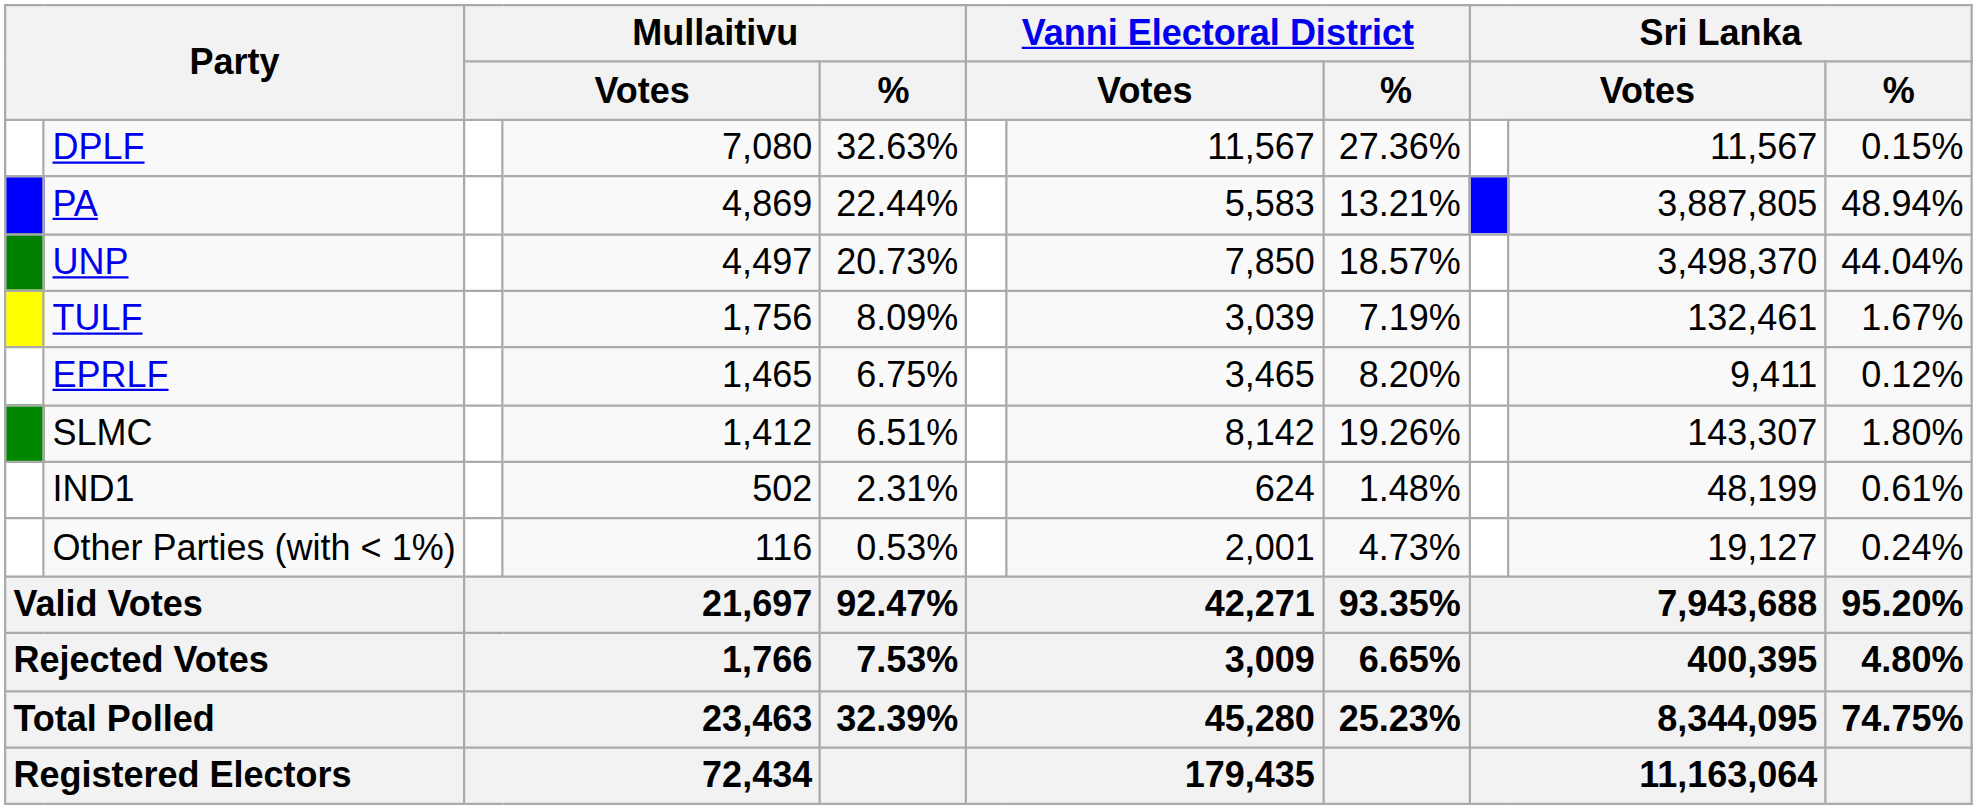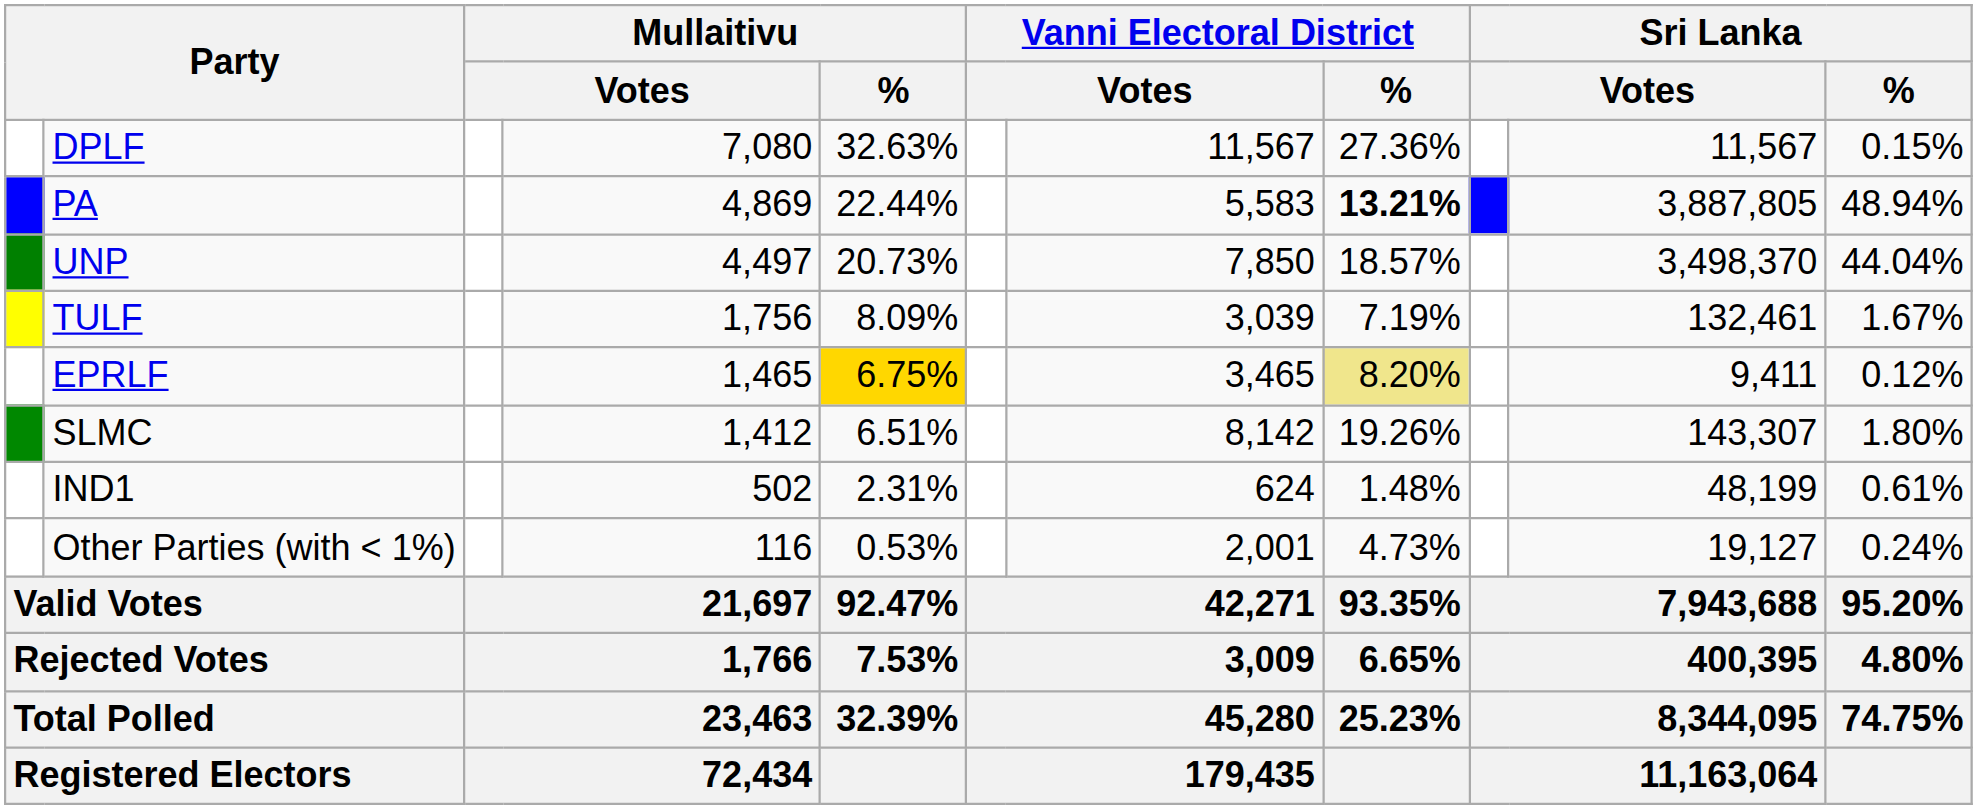(1400, 204) normal -> (1400, 204) bold
(907, 375) no background -> (907, 375) gold background
(1410, 375) no background -> (1410, 375) khaki background
